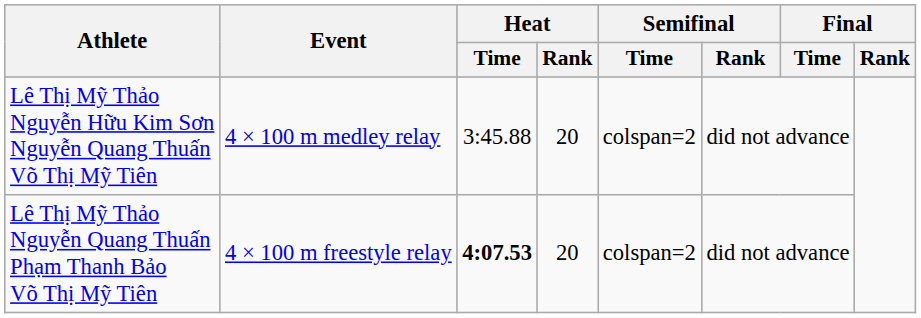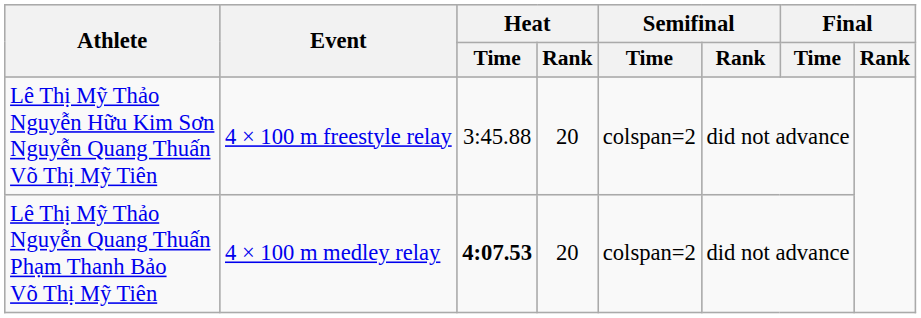(333, 136) 4 × 100 m medley relay -> (338, 136) 4 × 100 m freestyle relay
(338, 253) 4 × 100 m freestyle relay -> (333, 253) 4 × 100 m medley relay
